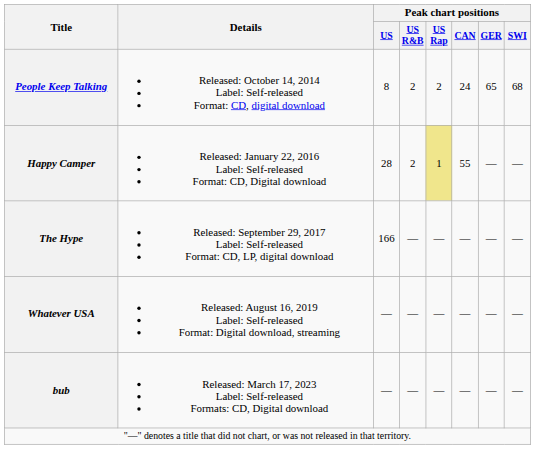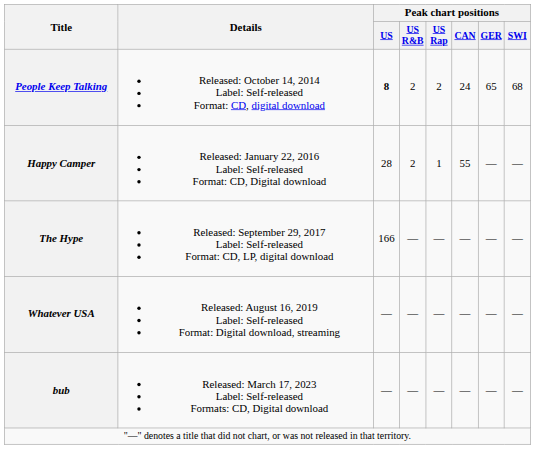(386, 87) normal -> (386, 87) bold
(439, 163) khaki background -> (439, 163) no background
